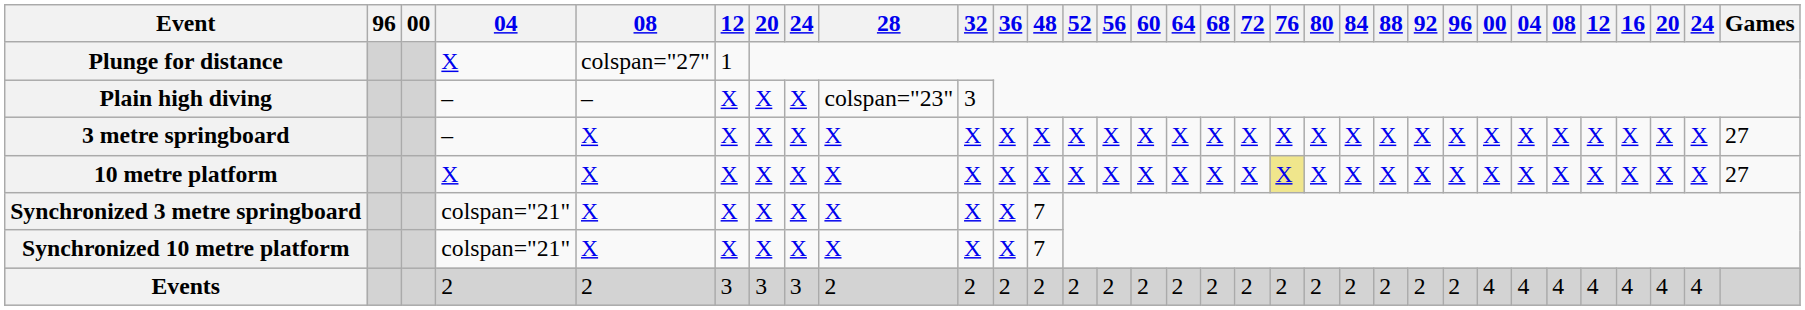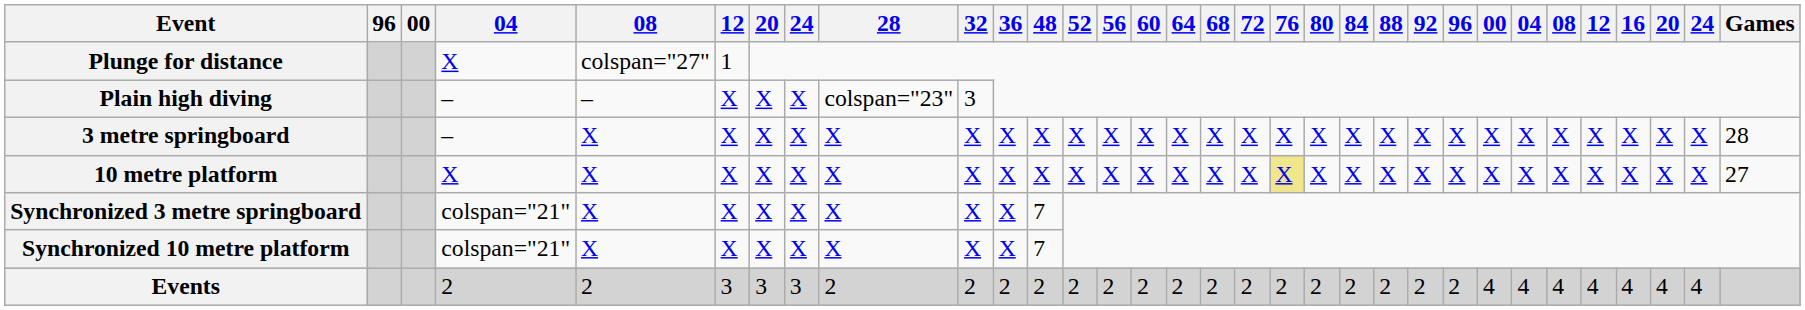(1737, 135) 27 -> (1737, 135) 28
